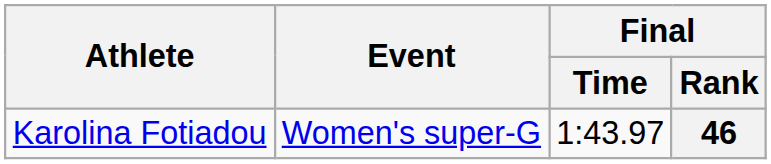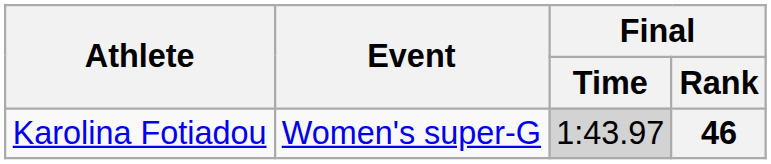(610, 133) no background -> (610, 133) lightgrey background
